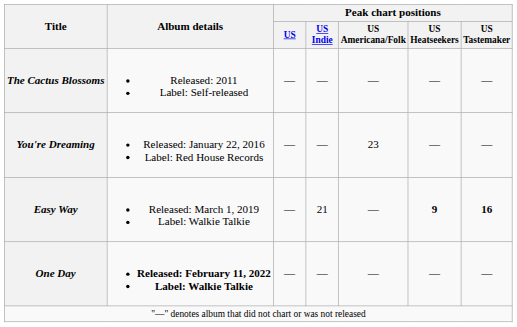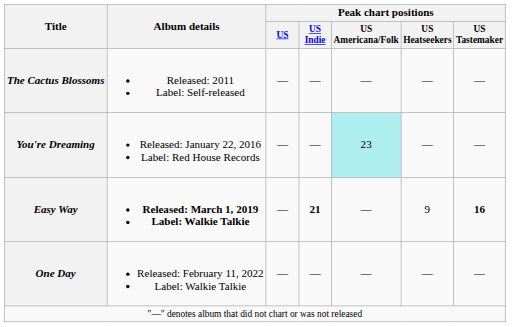(373, 145) no background -> (366, 145) paleturquoise background
(190, 216) normal -> (187, 216) bold
(322, 209) normal -> (315, 209) bold
(435, 209) bold -> (427, 209) normal
(190, 280) bold -> (187, 280) normal
